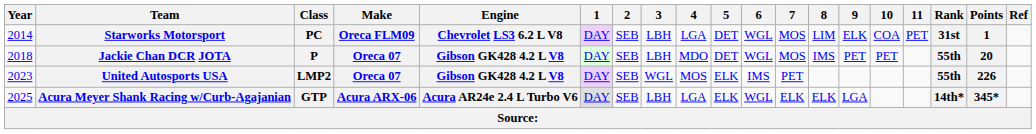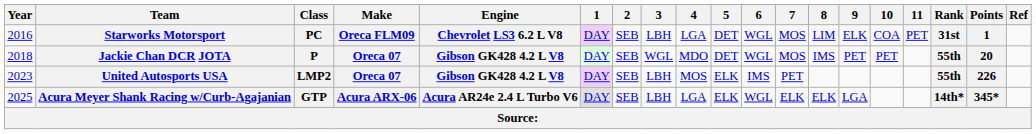(20, 35) 2014 -> (20, 35) 2016
(659, 55) LBH -> (659, 55) WGL
(659, 76) WGL -> (659, 76) LBH
